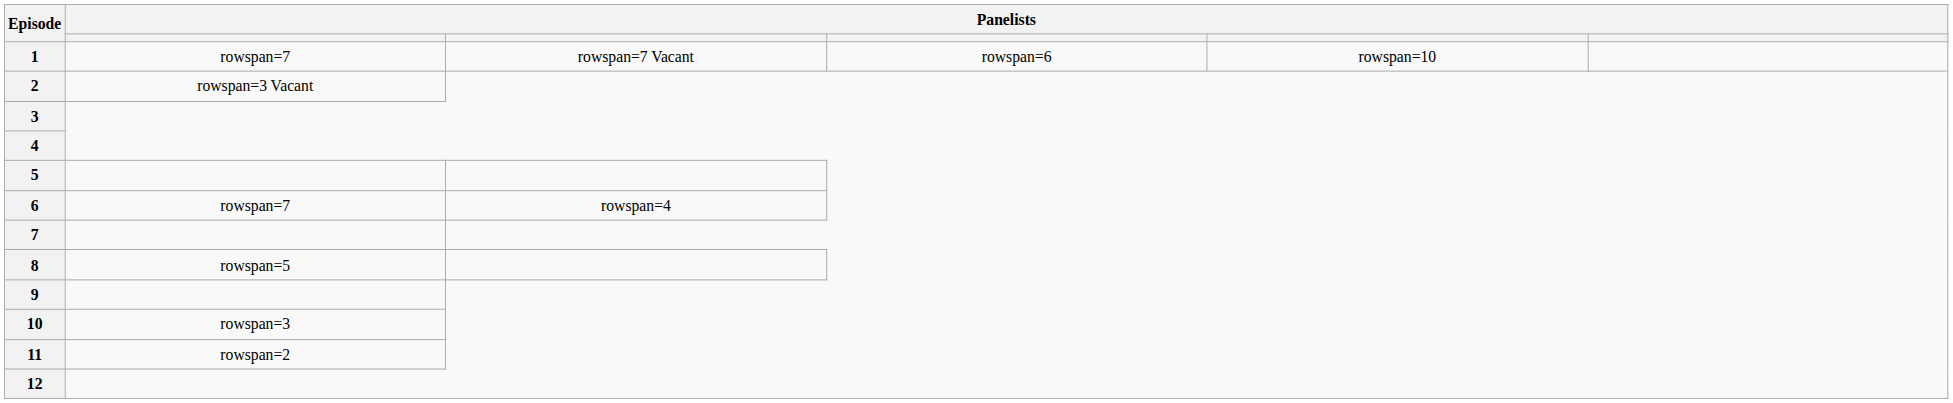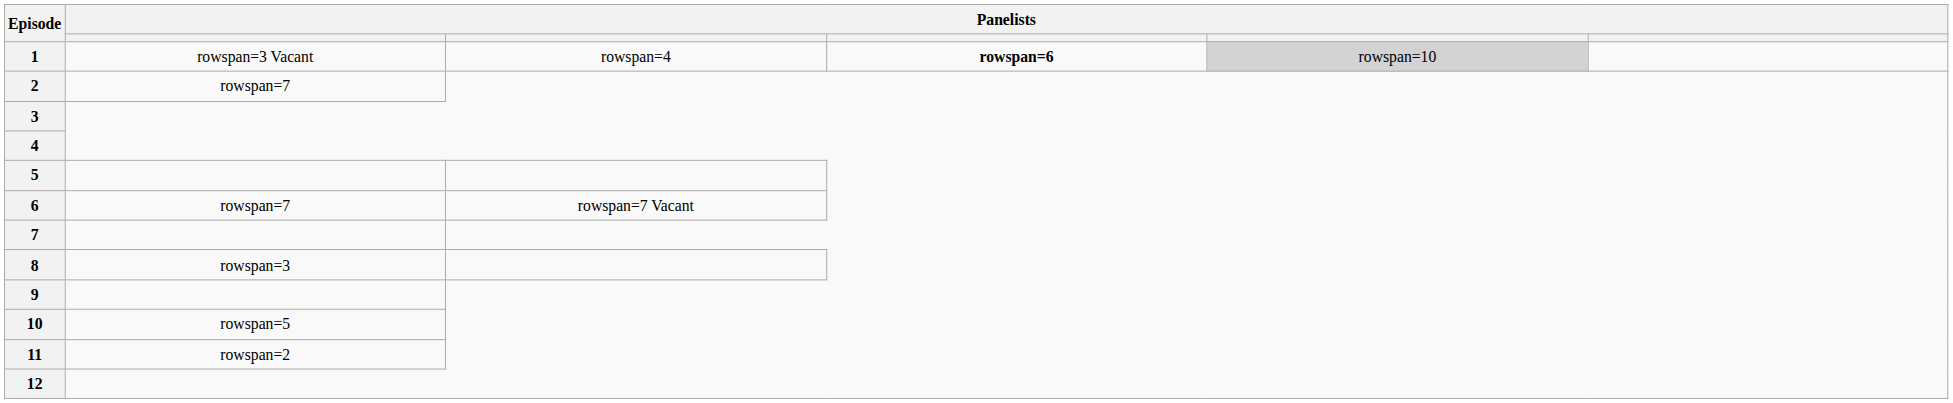(255, 56) rowspan=7 -> (255, 56) rowspan=3 Vacant
(636, 56) rowspan=7 Vacant -> (636, 56) rowspan=4
(1017, 56) normal -> (1017, 56) bold
(1397, 56) no background -> (1397, 56) lightgrey background
(255, 86) rowspan=3 Vacant -> (255, 86) rowspan=7
(636, 205) rowspan=4 -> (636, 205) rowspan=7 Vacant
(255, 265) rowspan=5 -> (255, 265) rowspan=3
(255, 324) rowspan=3 -> (255, 324) rowspan=5
